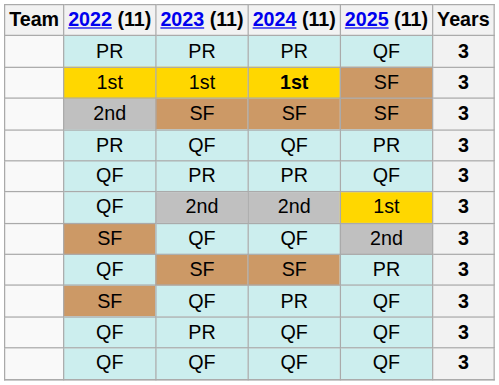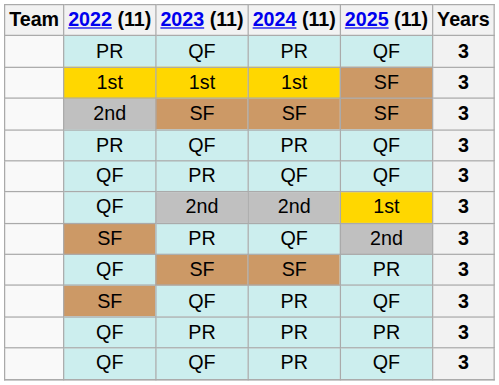(202, 51) PR -> (202, 51) QF
(294, 82) bold -> (294, 82) normal
(294, 144) QF -> (294, 144) PR
(386, 144) PR -> (386, 144) QF
(294, 176) PR -> (294, 176) QF
(202, 238) QF -> (202, 238) PR
(294, 332) QF -> (294, 332) PR
(386, 332) QF -> (386, 332) PR
(294, 363) QF -> (294, 363) PR
